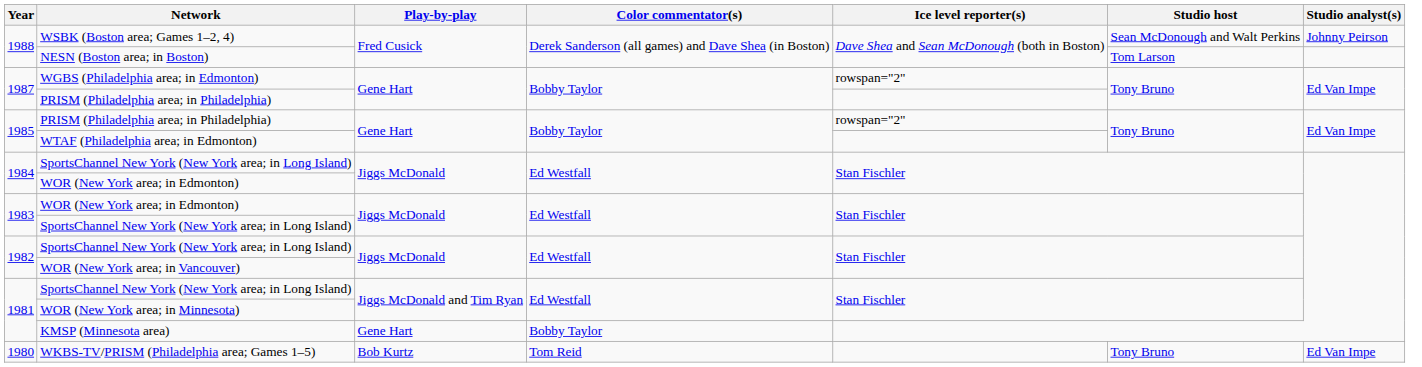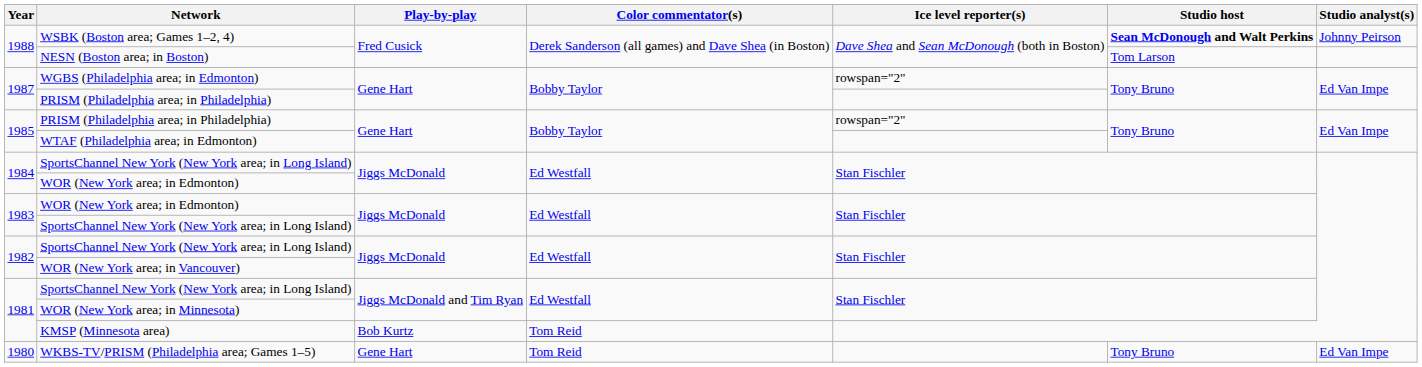(1205, 36) normal -> (1212, 36) bold
(385, 330) Gene Hart -> (385, 330) Bob Kurtz
(566, 330) Bobby Taylor -> (555, 330) Tom Reid
(385, 352) Bob Kurtz -> (385, 352) Gene Hart
